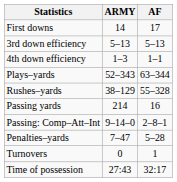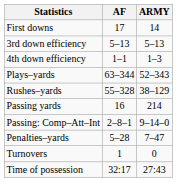columns swapped: (120, 12) <-> (155, 12)
